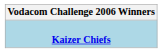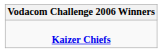(81, 39) lightblue background -> (81, 39) no background
